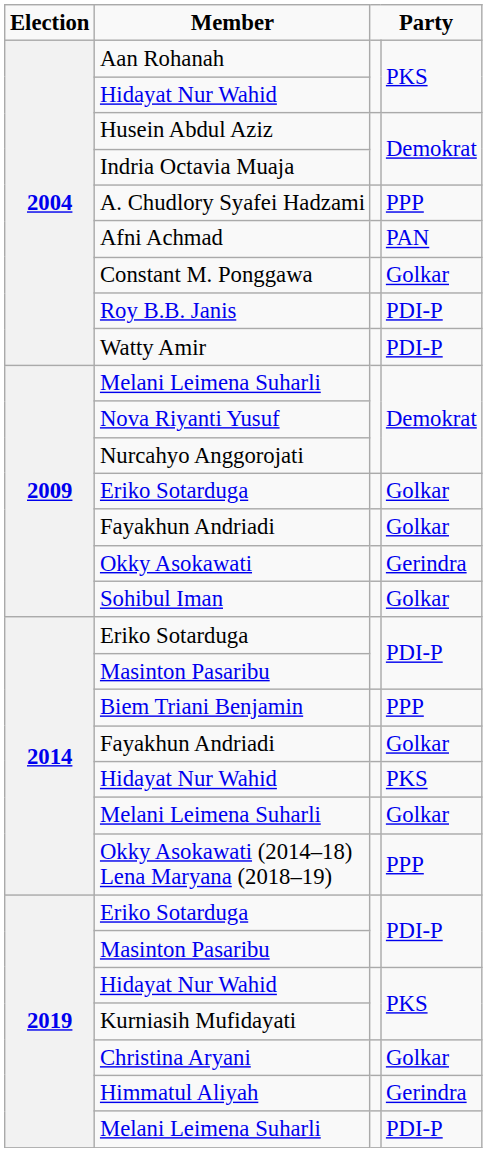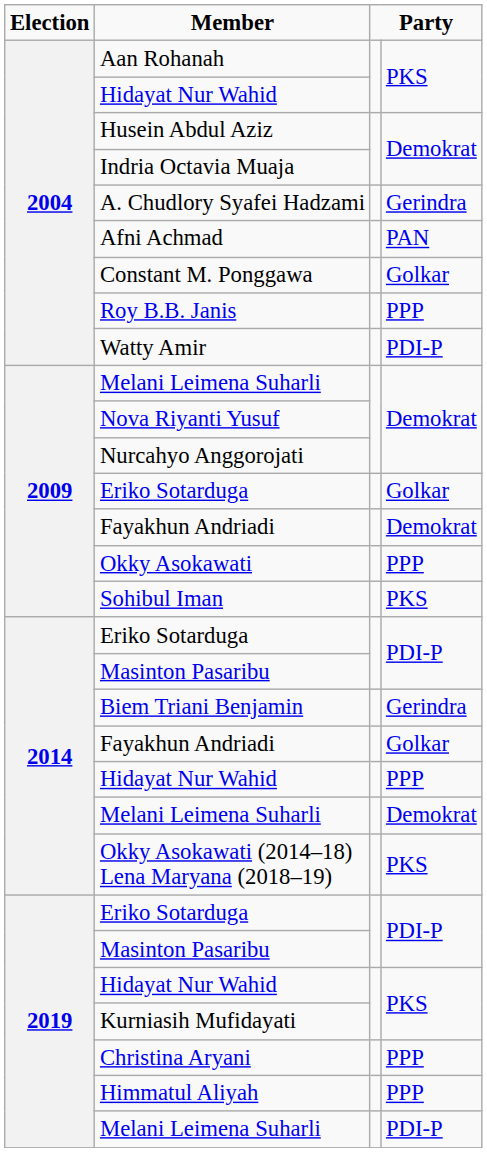(405, 202) PPP -> (426, 202) Gerindra
(414, 310) PDI-P -> (405, 310) PPP
(417, 526) Golkar -> (431, 526) Demokrat
(426, 563) Gerindra -> (405, 563) PPP
(417, 599) Golkar -> (407, 599) PKS
(405, 707) PPP -> (426, 707) Gerindra
(407, 779) PKS -> (405, 779) PPP
(417, 815) Golkar -> (431, 815) Demokrat
(405, 864) PPP -> (407, 864) PKS
(417, 1056) Golkar -> (405, 1056) PPP
(426, 1093) Gerindra -> (405, 1093) PPP
